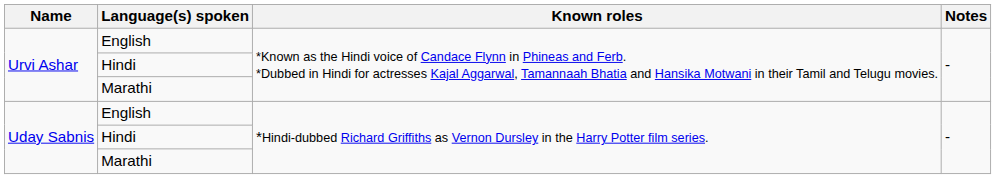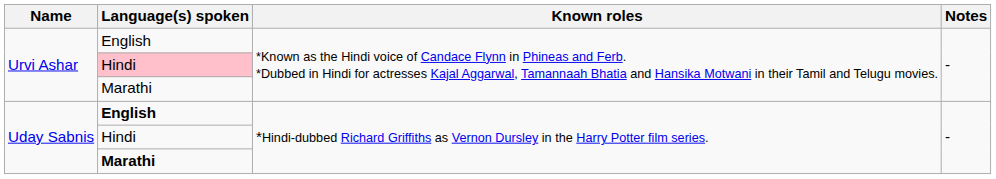(118, 64) no background -> (118, 64) pink background
(126, 112) normal -> (129, 112) bold
(127, 161) normal -> (128, 161) bold
